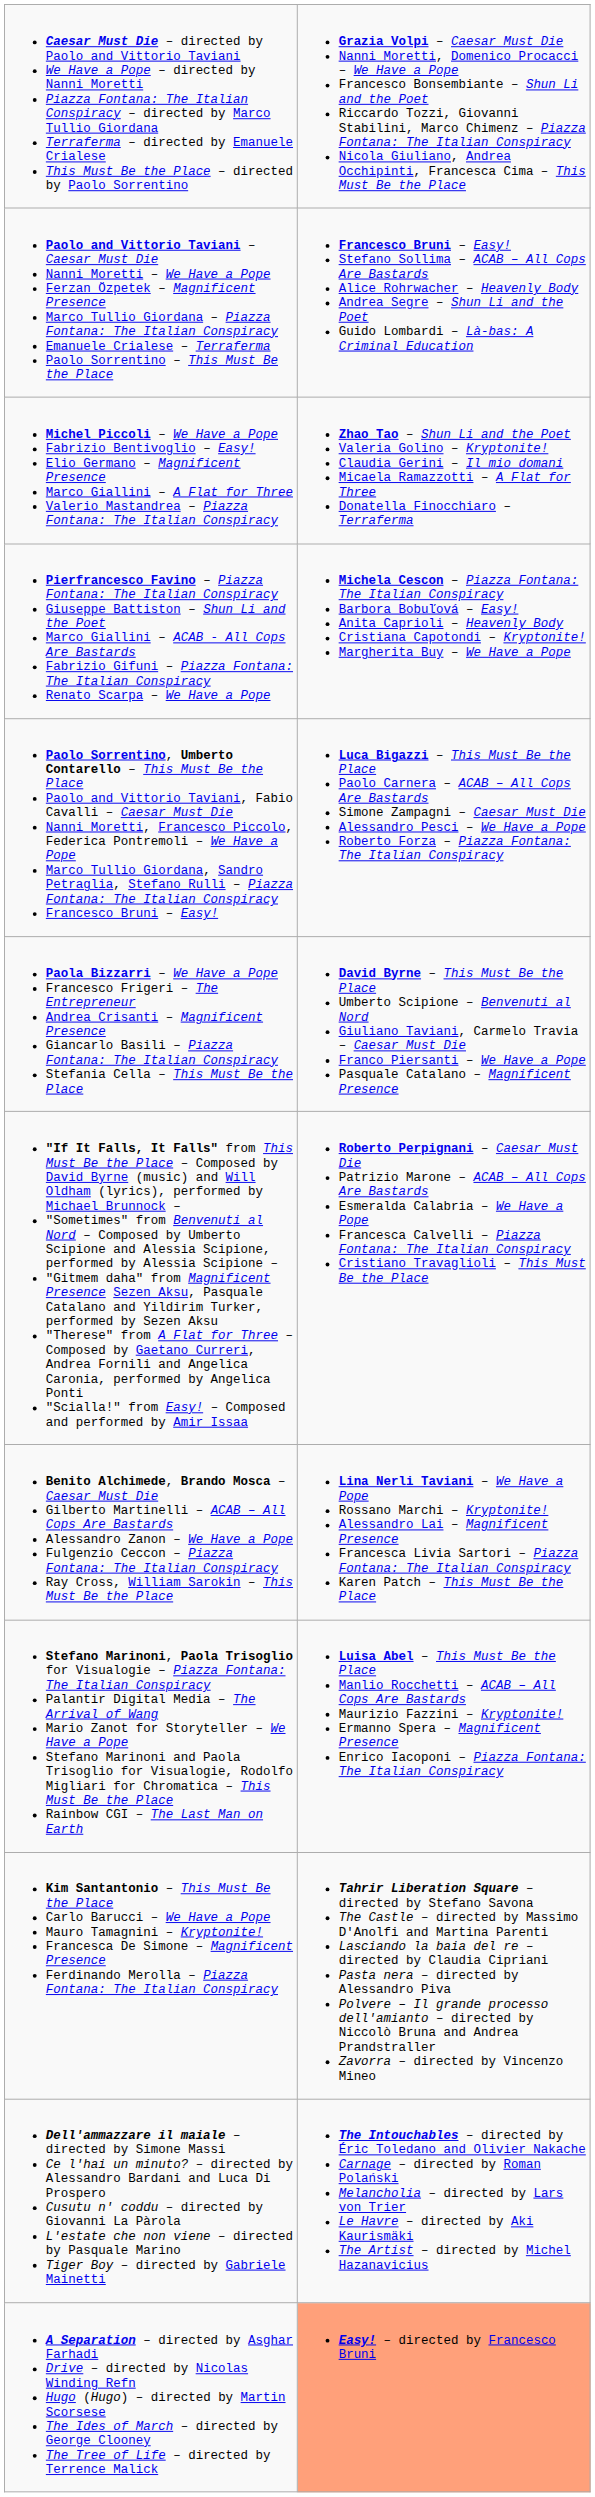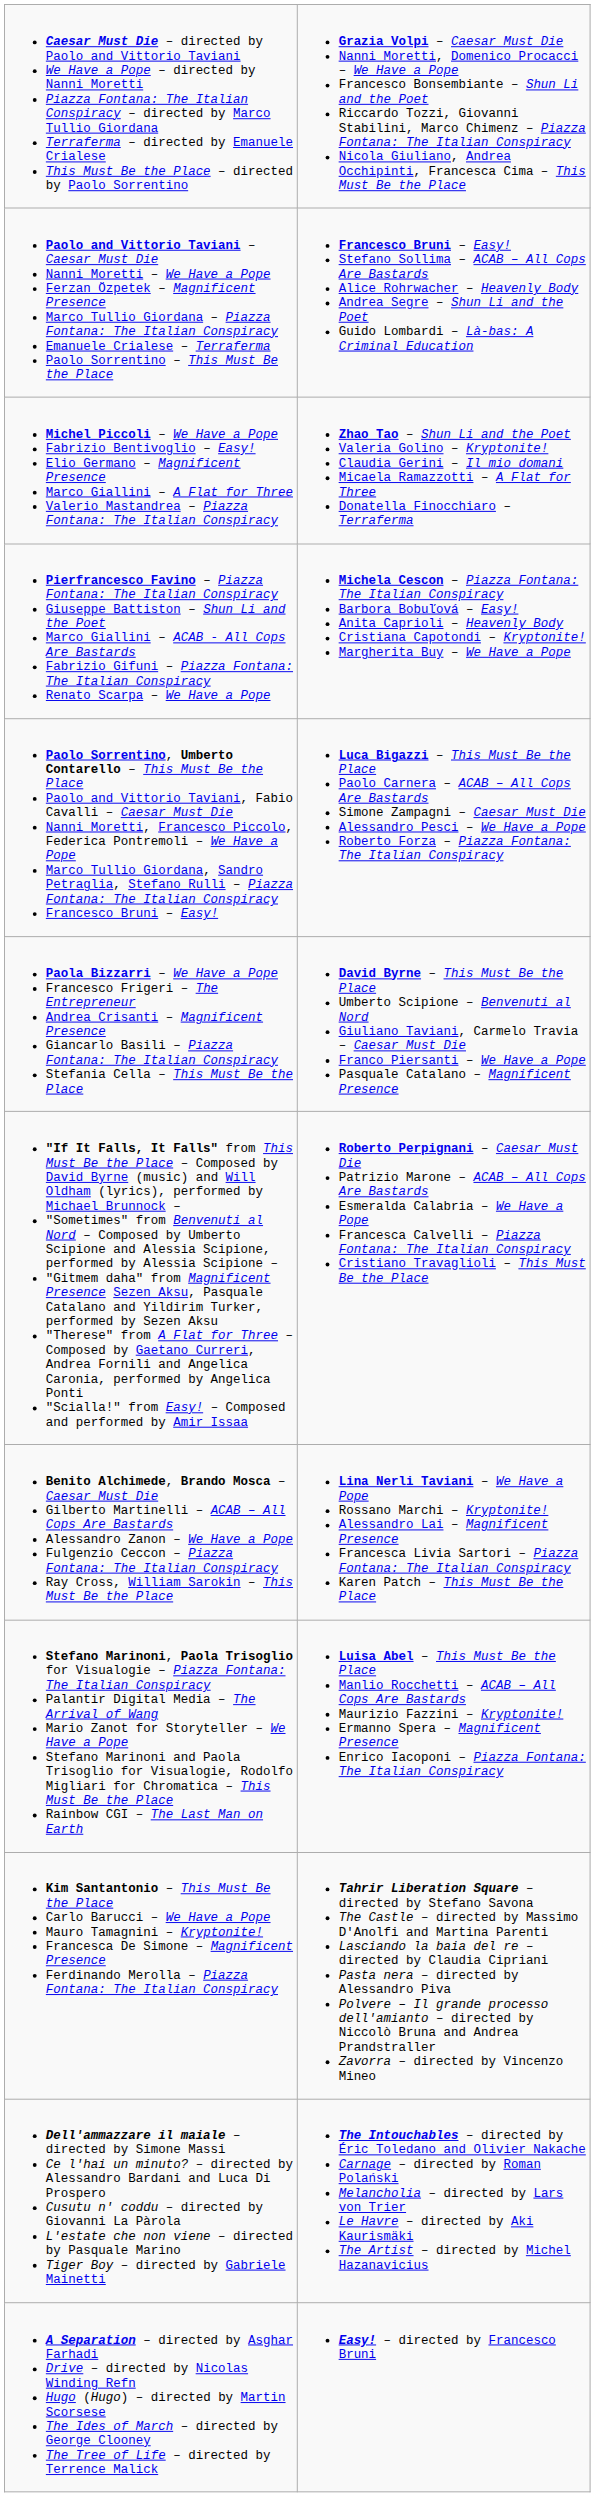(444, 2347) lightsalmon background -> (444, 2347) no background
